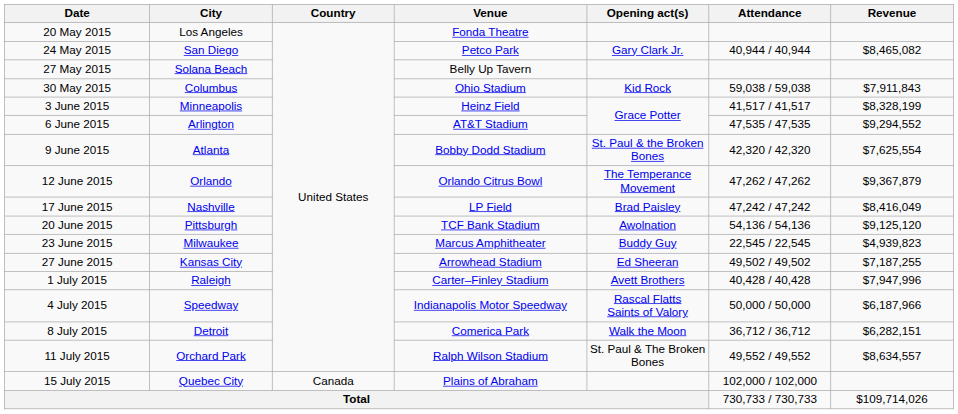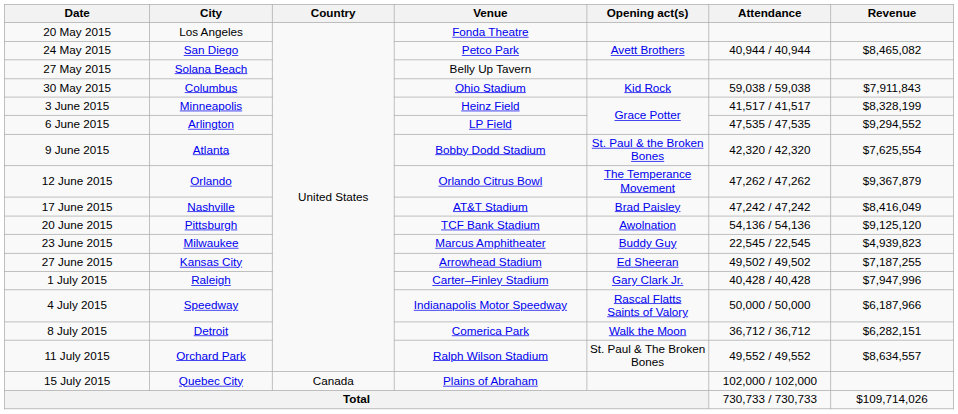(648, 50) Gary Clark Jr. -> (648, 50) Avett Brothers
(490, 124) AT&T Stadium -> (490, 124) LP Field
(490, 206) LP Field -> (490, 206) AT&T Stadium
(648, 280) Avett Brothers -> (648, 280) Gary Clark Jr.
